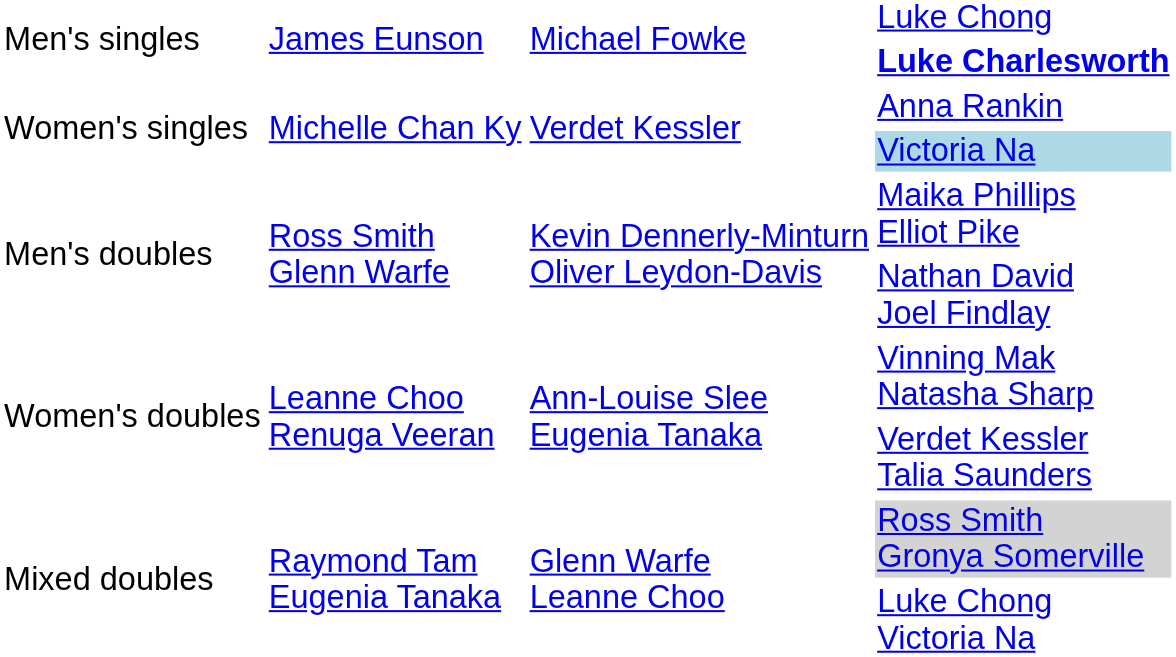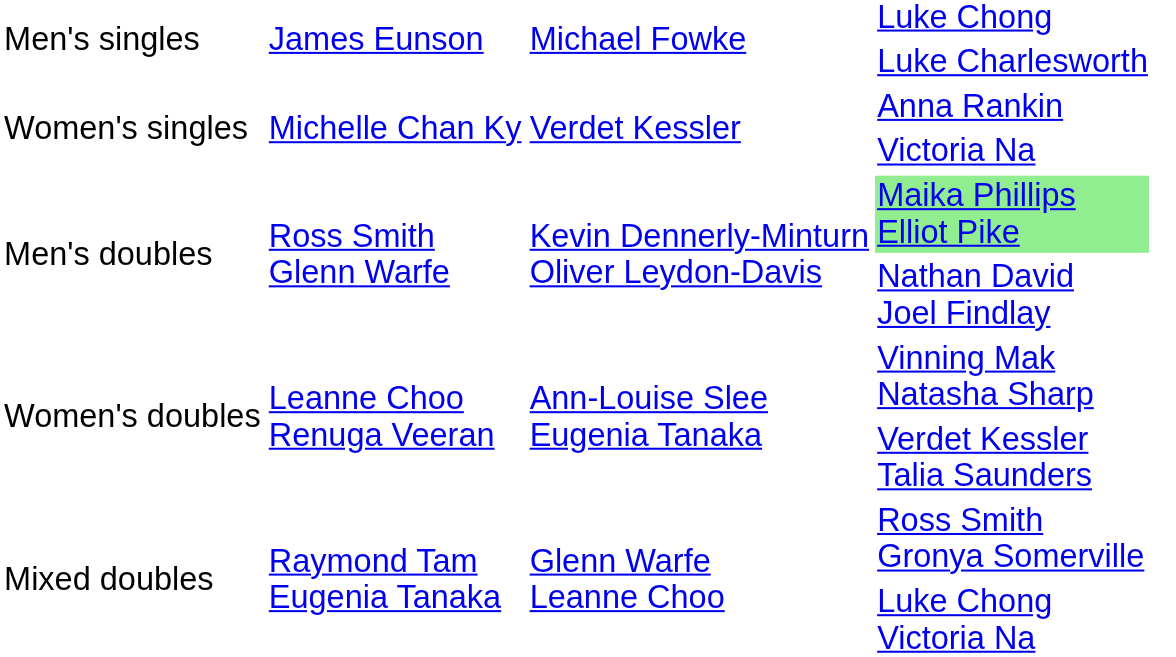(1023, 61) bold -> (1013, 61) normal
(956, 150) lightblue background -> (956, 150) no background
(976, 213) no background -> (976, 213) lightgreen background
(1011, 538) lightgrey background -> (1011, 538) no background
